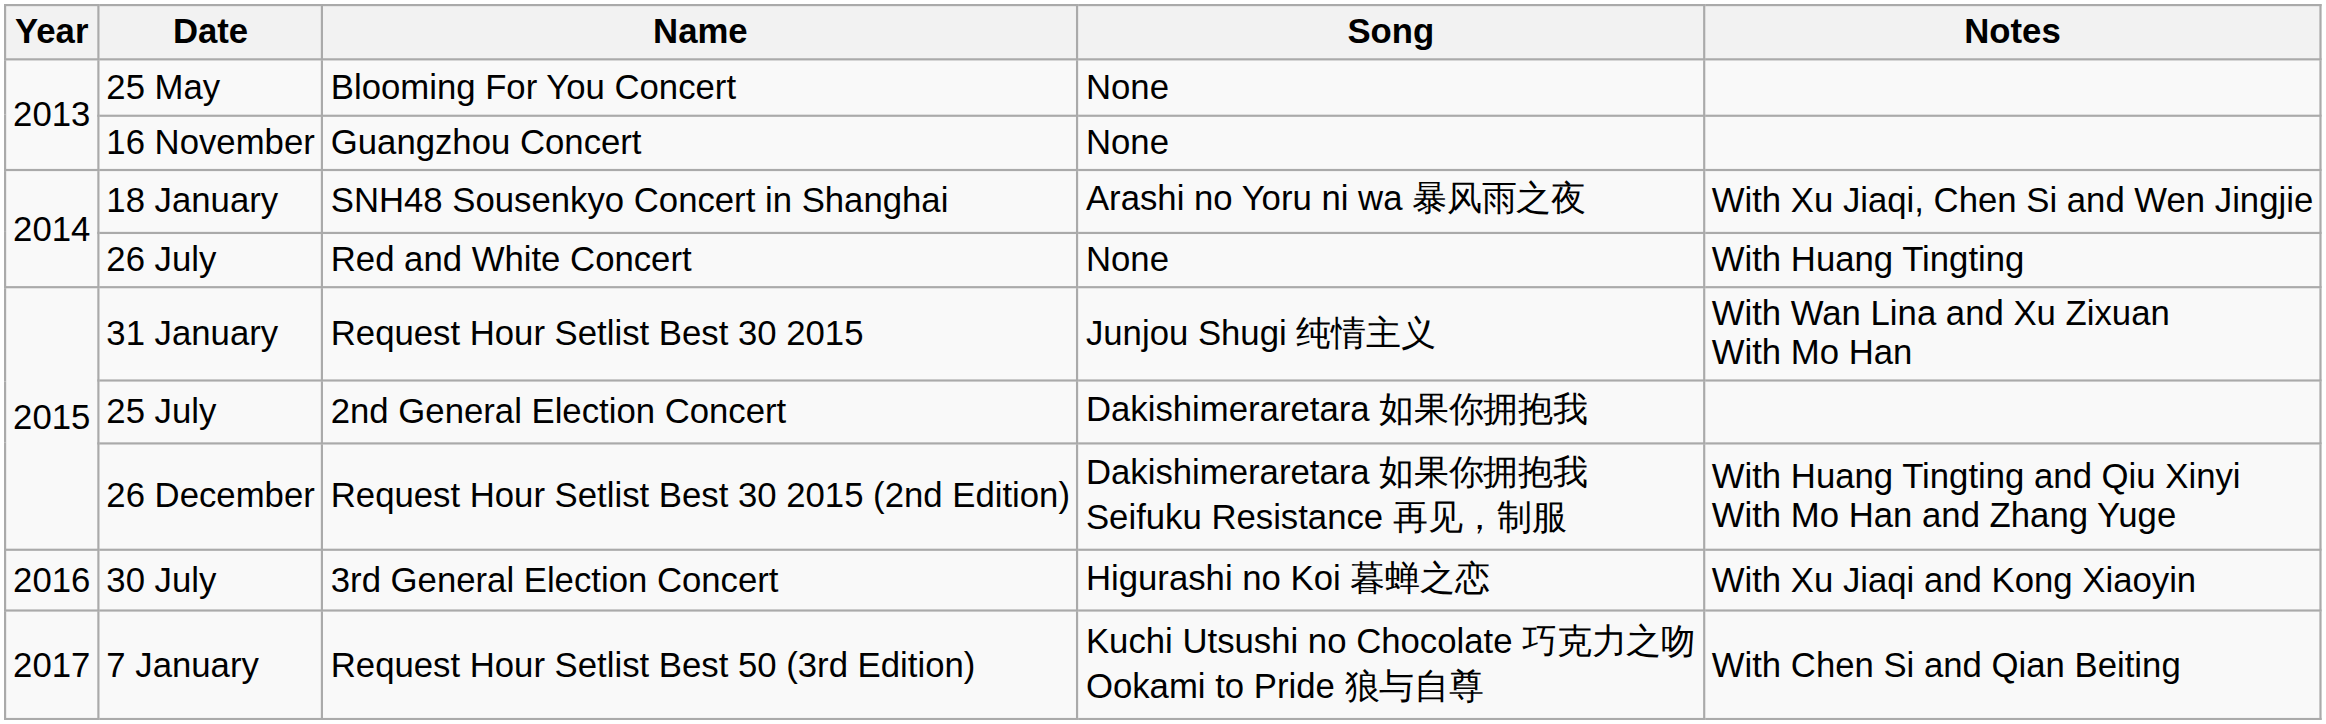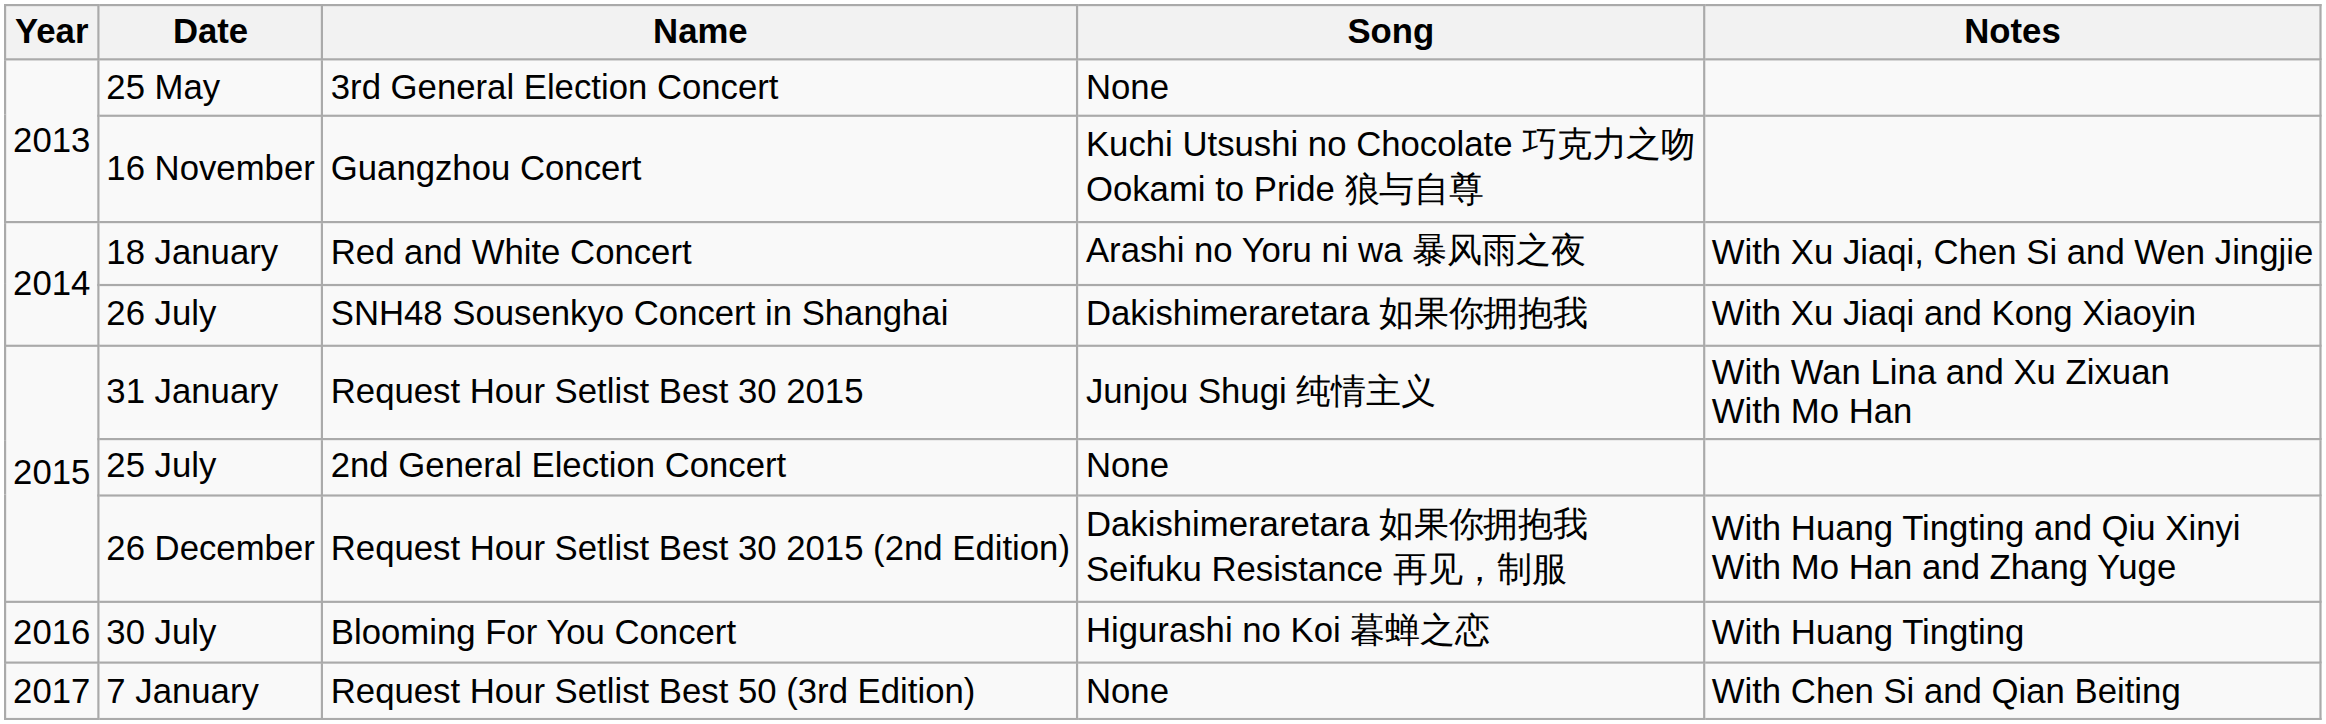(533, 87) Blooming For You Concert -> (555, 87) 3rd General Election Concert
(1127, 142) None -> (1391, 167) Kuchi Utsushi no Chocolate 巧克力之吻 Ookami to Pride 狼与自尊
(640, 200) SNH48 Sousenkyo Concert in Shanghai -> (511, 252) Red and White Concert
(511, 258) Red and White Concert -> (640, 314) SNH48 Sousenkyo Concert in Shanghai
(1127, 258) None -> (1337, 313) Dakishimeraretara 如果你拥抱我
(1868, 258) With Huang Tingting -> (1954, 314) With Xu Jiaqi and Kong Xiaoyin
(1337, 410) Dakishimeraretara 如果你拥抱我 -> (1127, 466) None
(555, 579) 3rd General Election Concert -> (533, 632) Blooming For You Concert
(1954, 579) With Xu Jiaqi and Kong Xiaoyin -> (1868, 632) With Huang Tingting
(1391, 663) Kuchi Utsushi no Chocolate 巧克力之吻 Ookami to Pride 狼与自尊 -> (1127, 690) None
